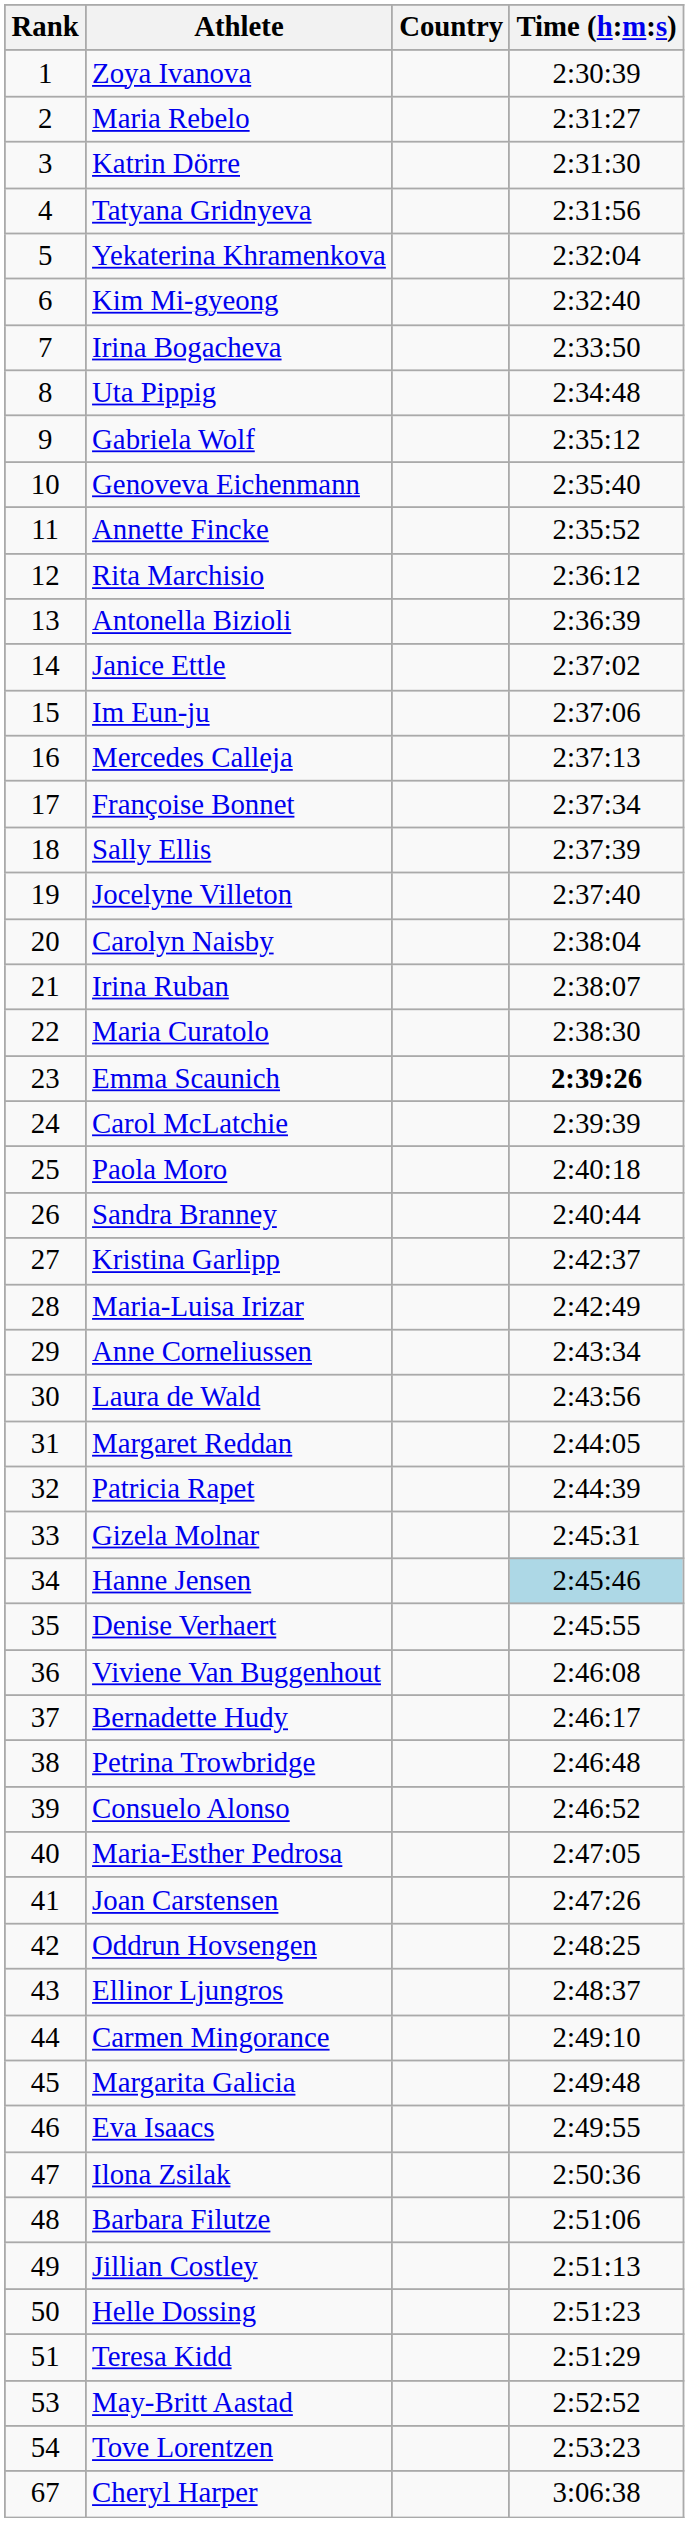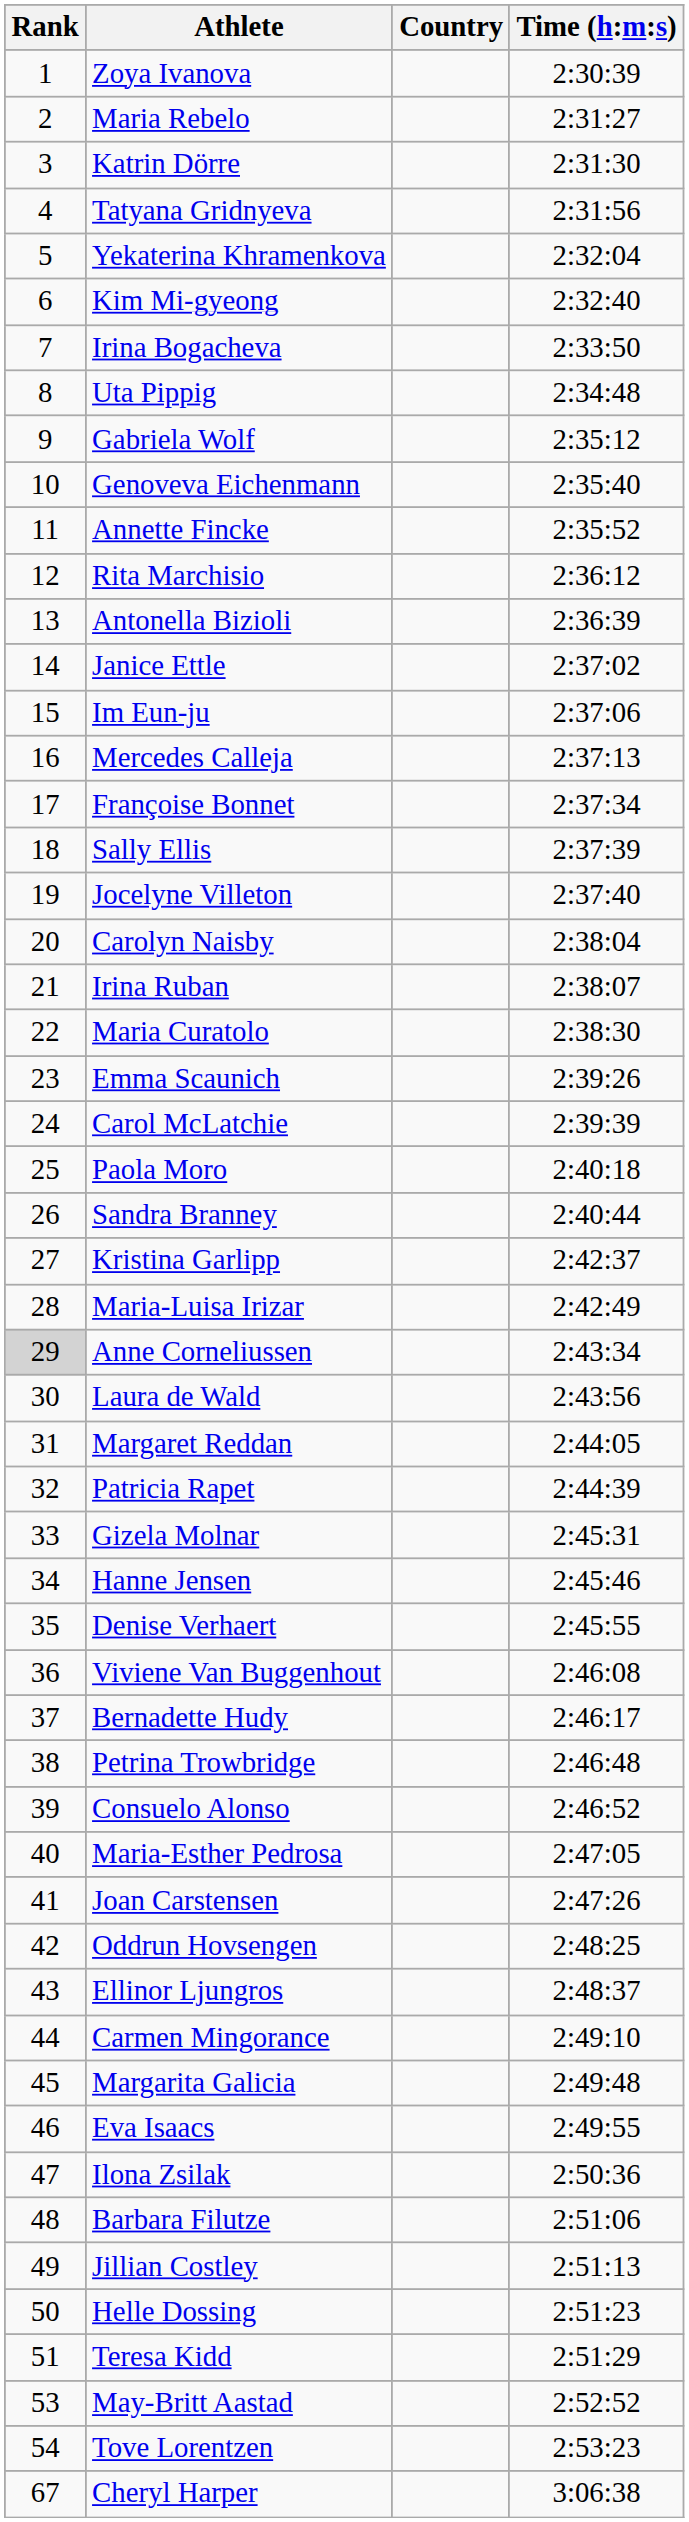(597, 1077) bold -> (597, 1077) normal
(45, 1351) no background -> (45, 1351) lightgrey background
(597, 1580) lightblue background -> (597, 1580) no background
